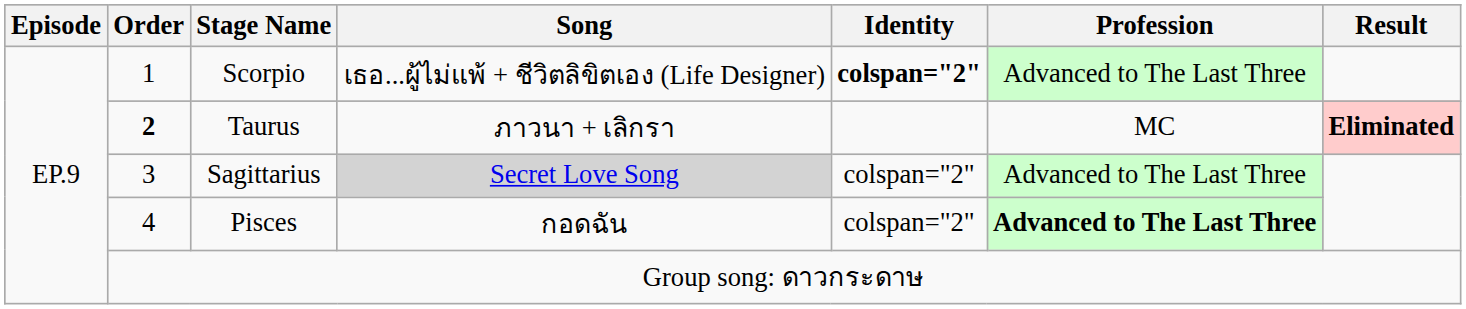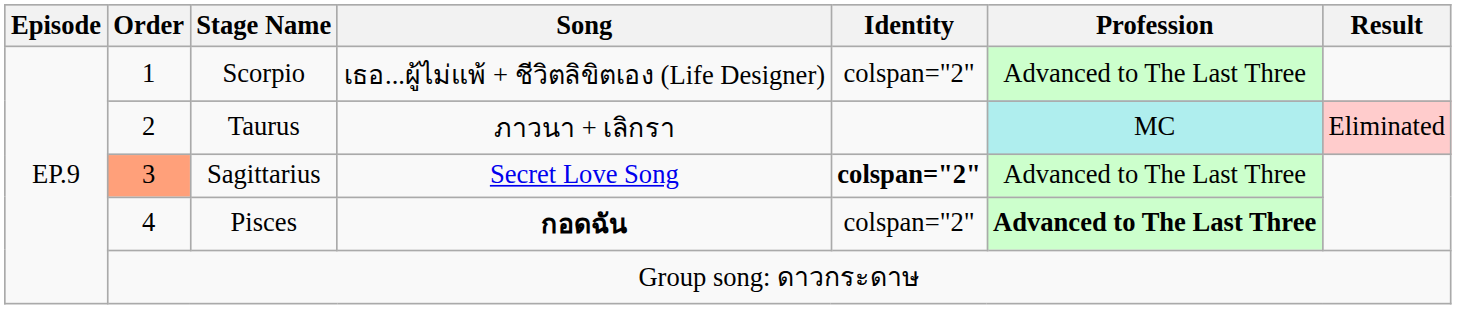(909, 73) bold -> (909, 73) normal
(149, 127) bold -> (149, 127) normal
(1155, 127) no background -> (1155, 127) paleturquoise background
(1391, 127) bold -> (1387, 127) normal
(149, 175) no background -> (149, 175) lightsalmon background
(584, 175) lightgrey background -> (584, 175) no background
(909, 175) normal -> (909, 175) bold
(584, 223) normal -> (584, 223) bold
